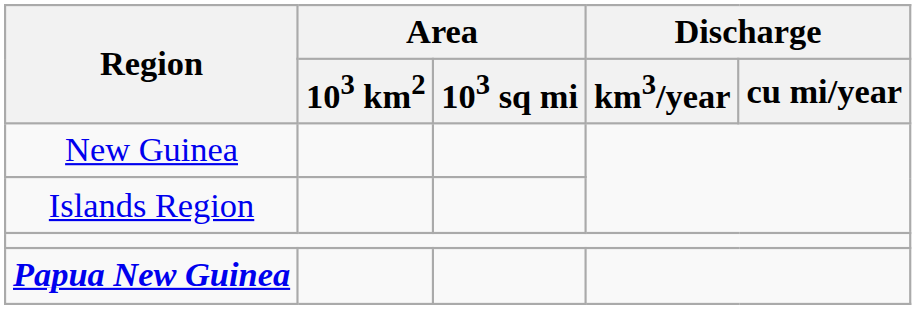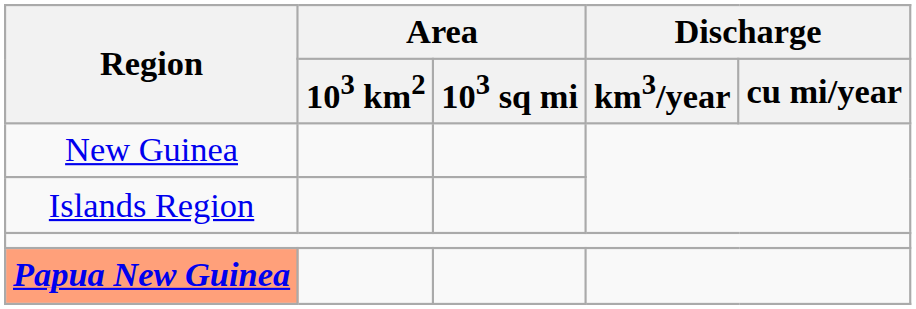(152, 275) no background -> (152, 275) lightsalmon background
